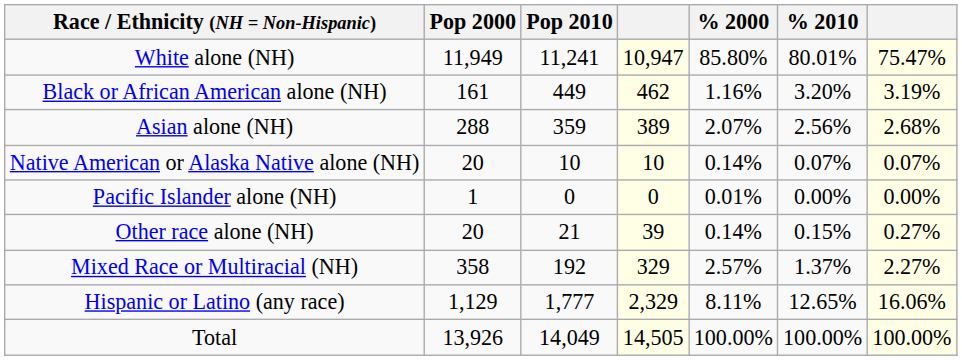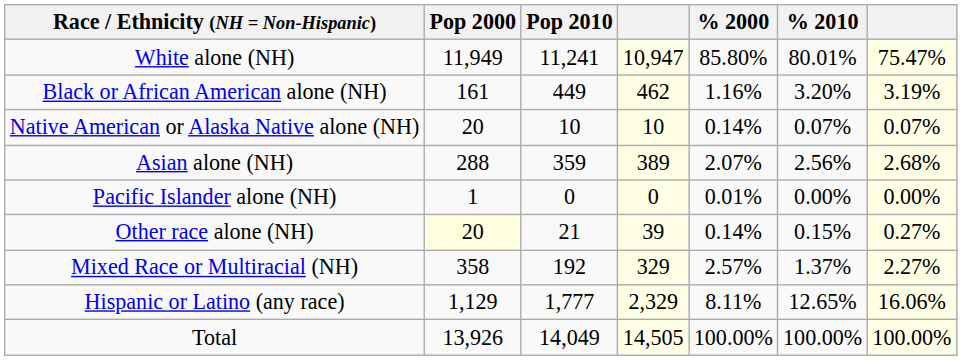rows swapped: (215, 162) <-> (215, 127)
(473, 232) no background -> (473, 232) lightyellow background
